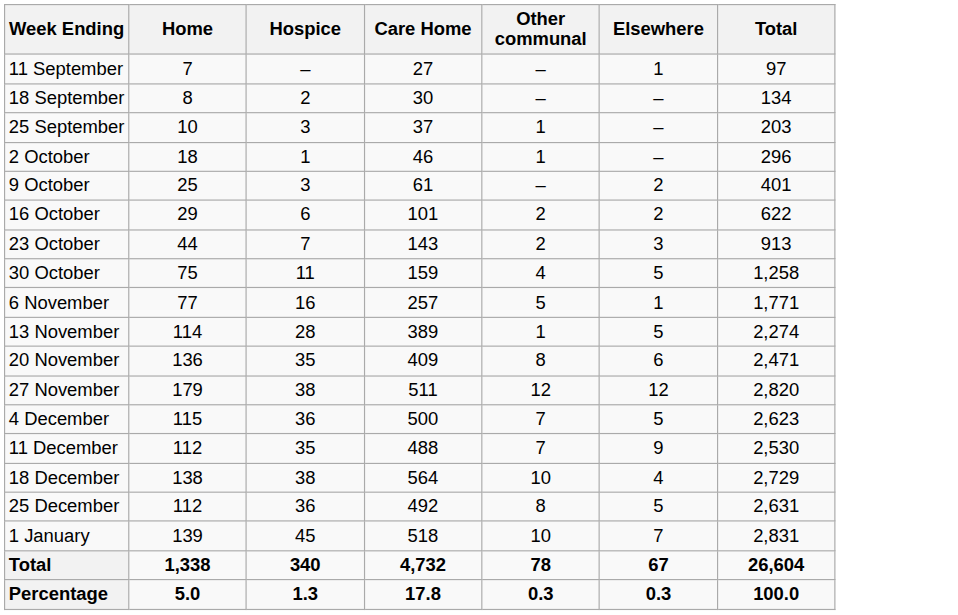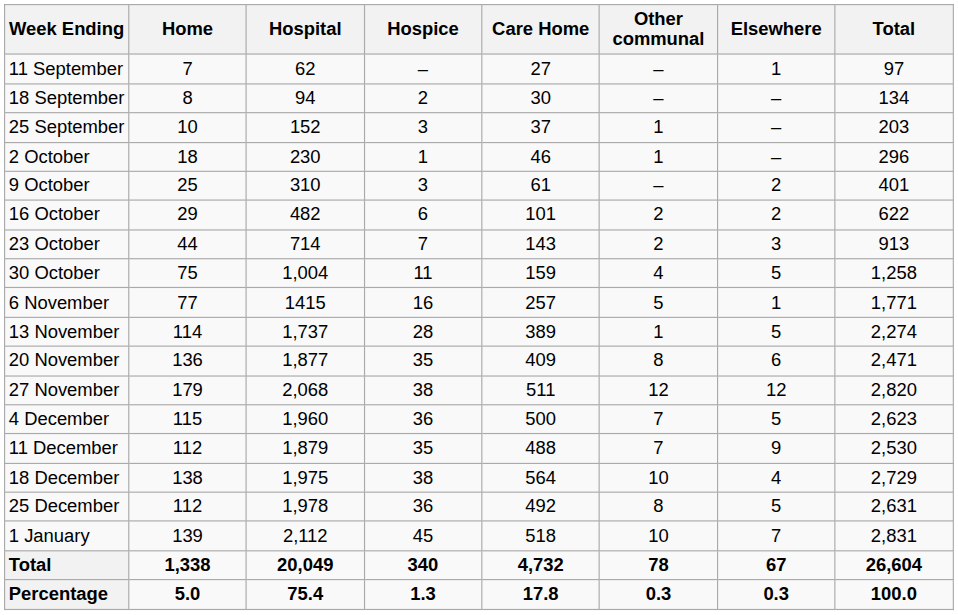+ column: (305, 29)
